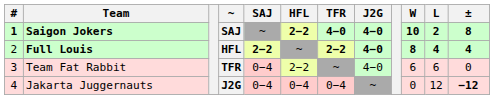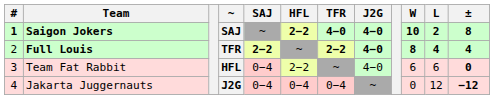(231, 50) HFL -> (231, 50) TFR
(231, 68) TFR -> (231, 68) HFL
(468, 68) normal -> (468, 68) bold
